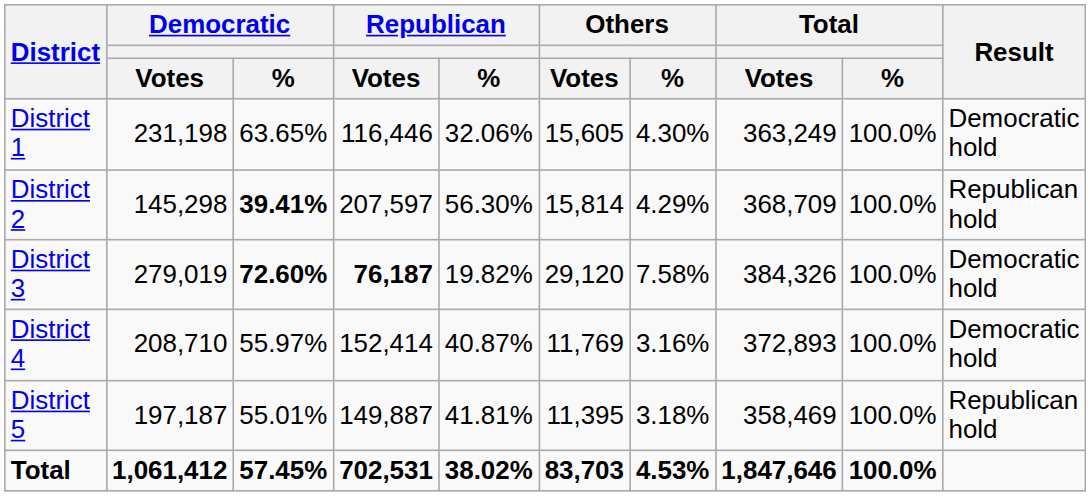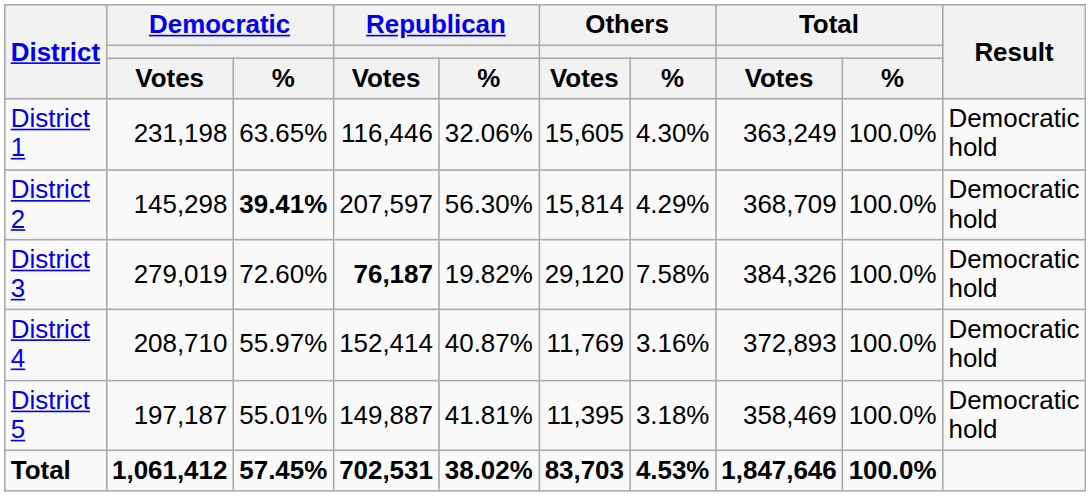(1013, 204) Republican hold -> (1014, 204) Democratic hold
(283, 274) bold -> (283, 274) normal
(1013, 414) Republican hold -> (1014, 414) Democratic hold
